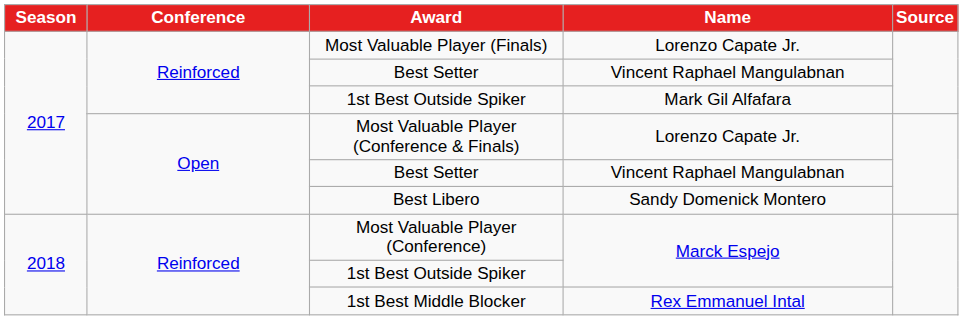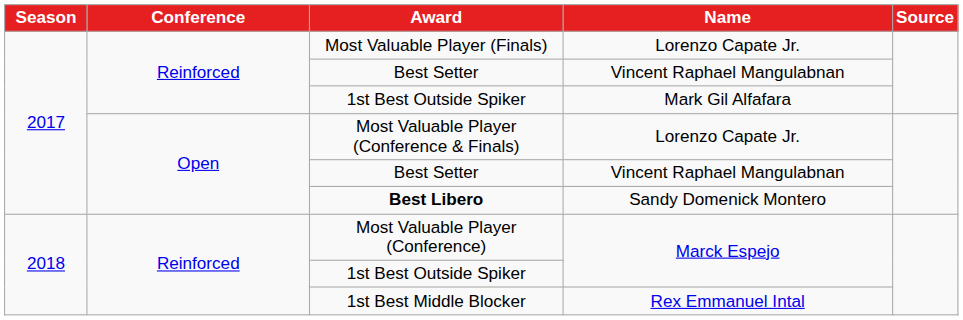(436, 200) normal -> (436, 200) bold
